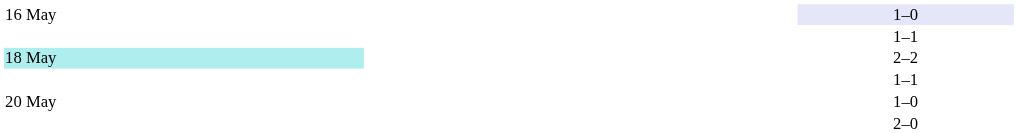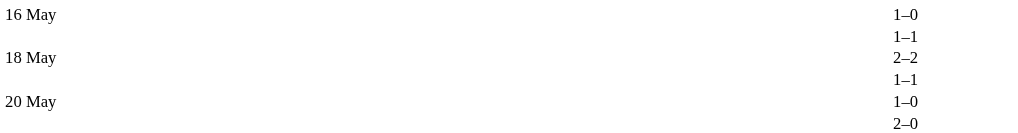(906, 14) lavender background -> (906, 14) no background
(31, 58) paleturquoise background -> (31, 58) no background
